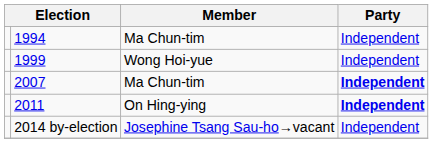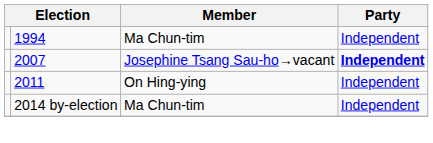- row: (30, 60)
(164, 82) Ma Chun-tim -> (229, 60) Josephine Tsang Sau-ho→vacant
(383, 104) bold -> (380, 82) normal
(229, 127) Josephine Tsang Sau-ho→vacant -> (164, 104) Ma Chun-tim
